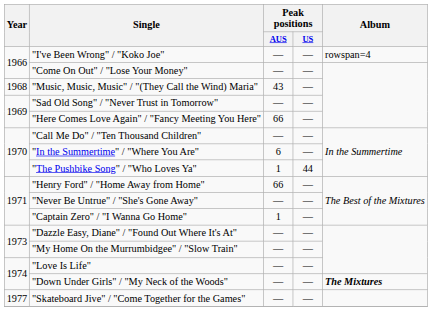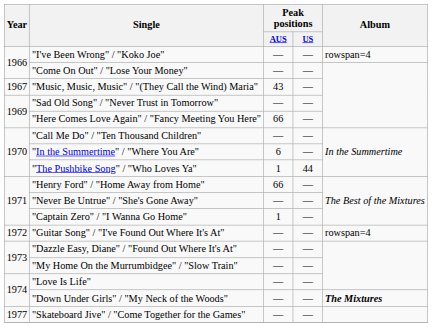(17, 87) 1968 -> (17, 87) 1967
+ row: (128, 233)
